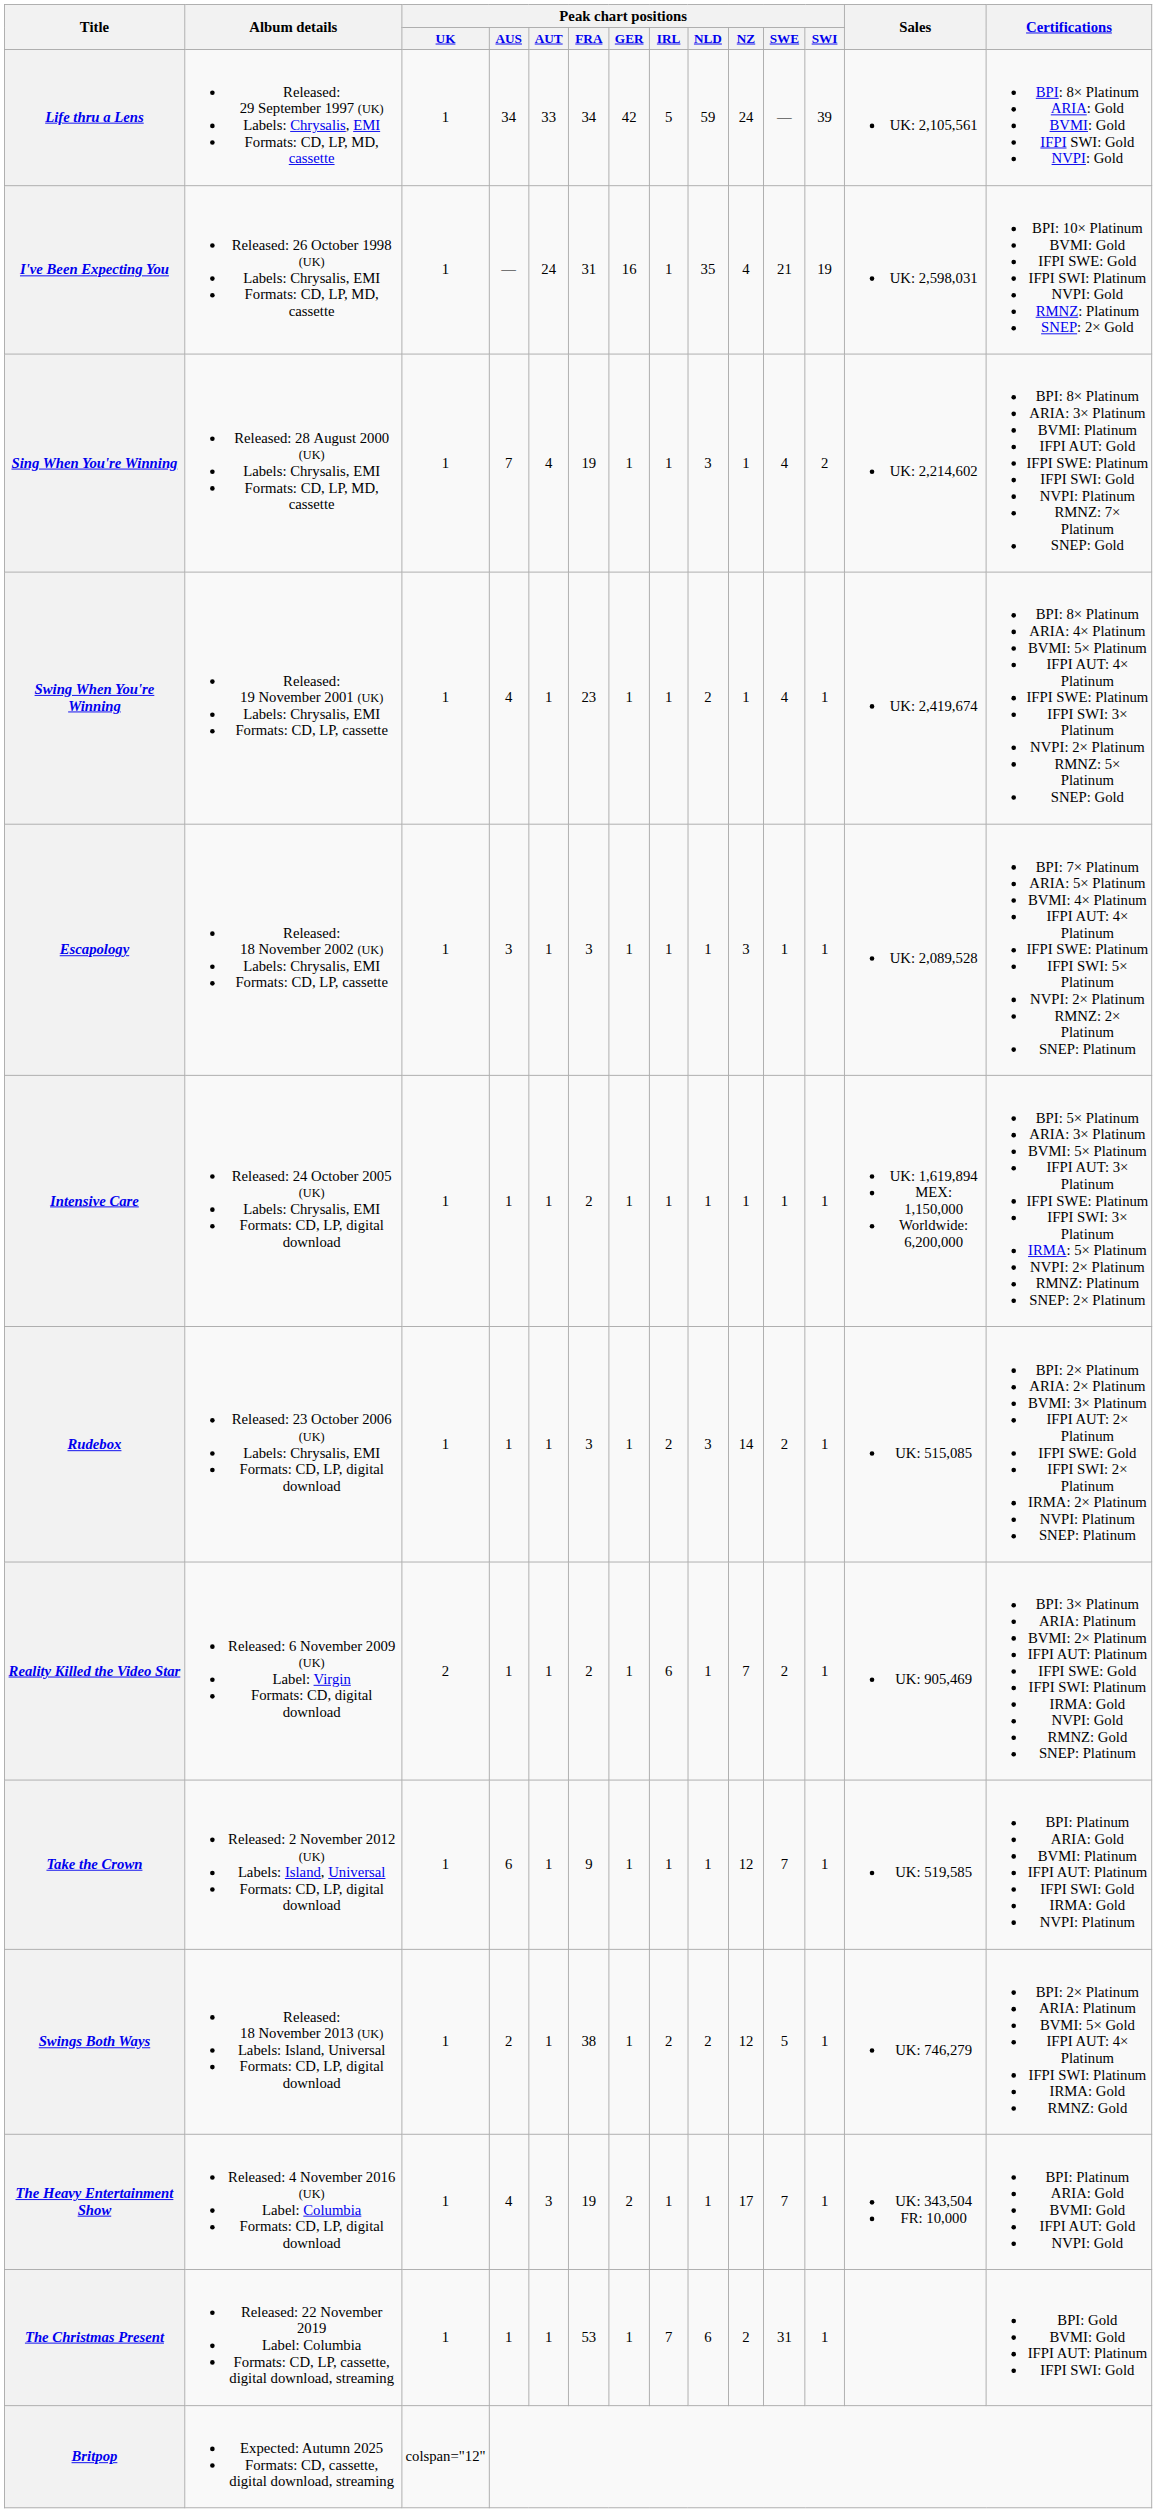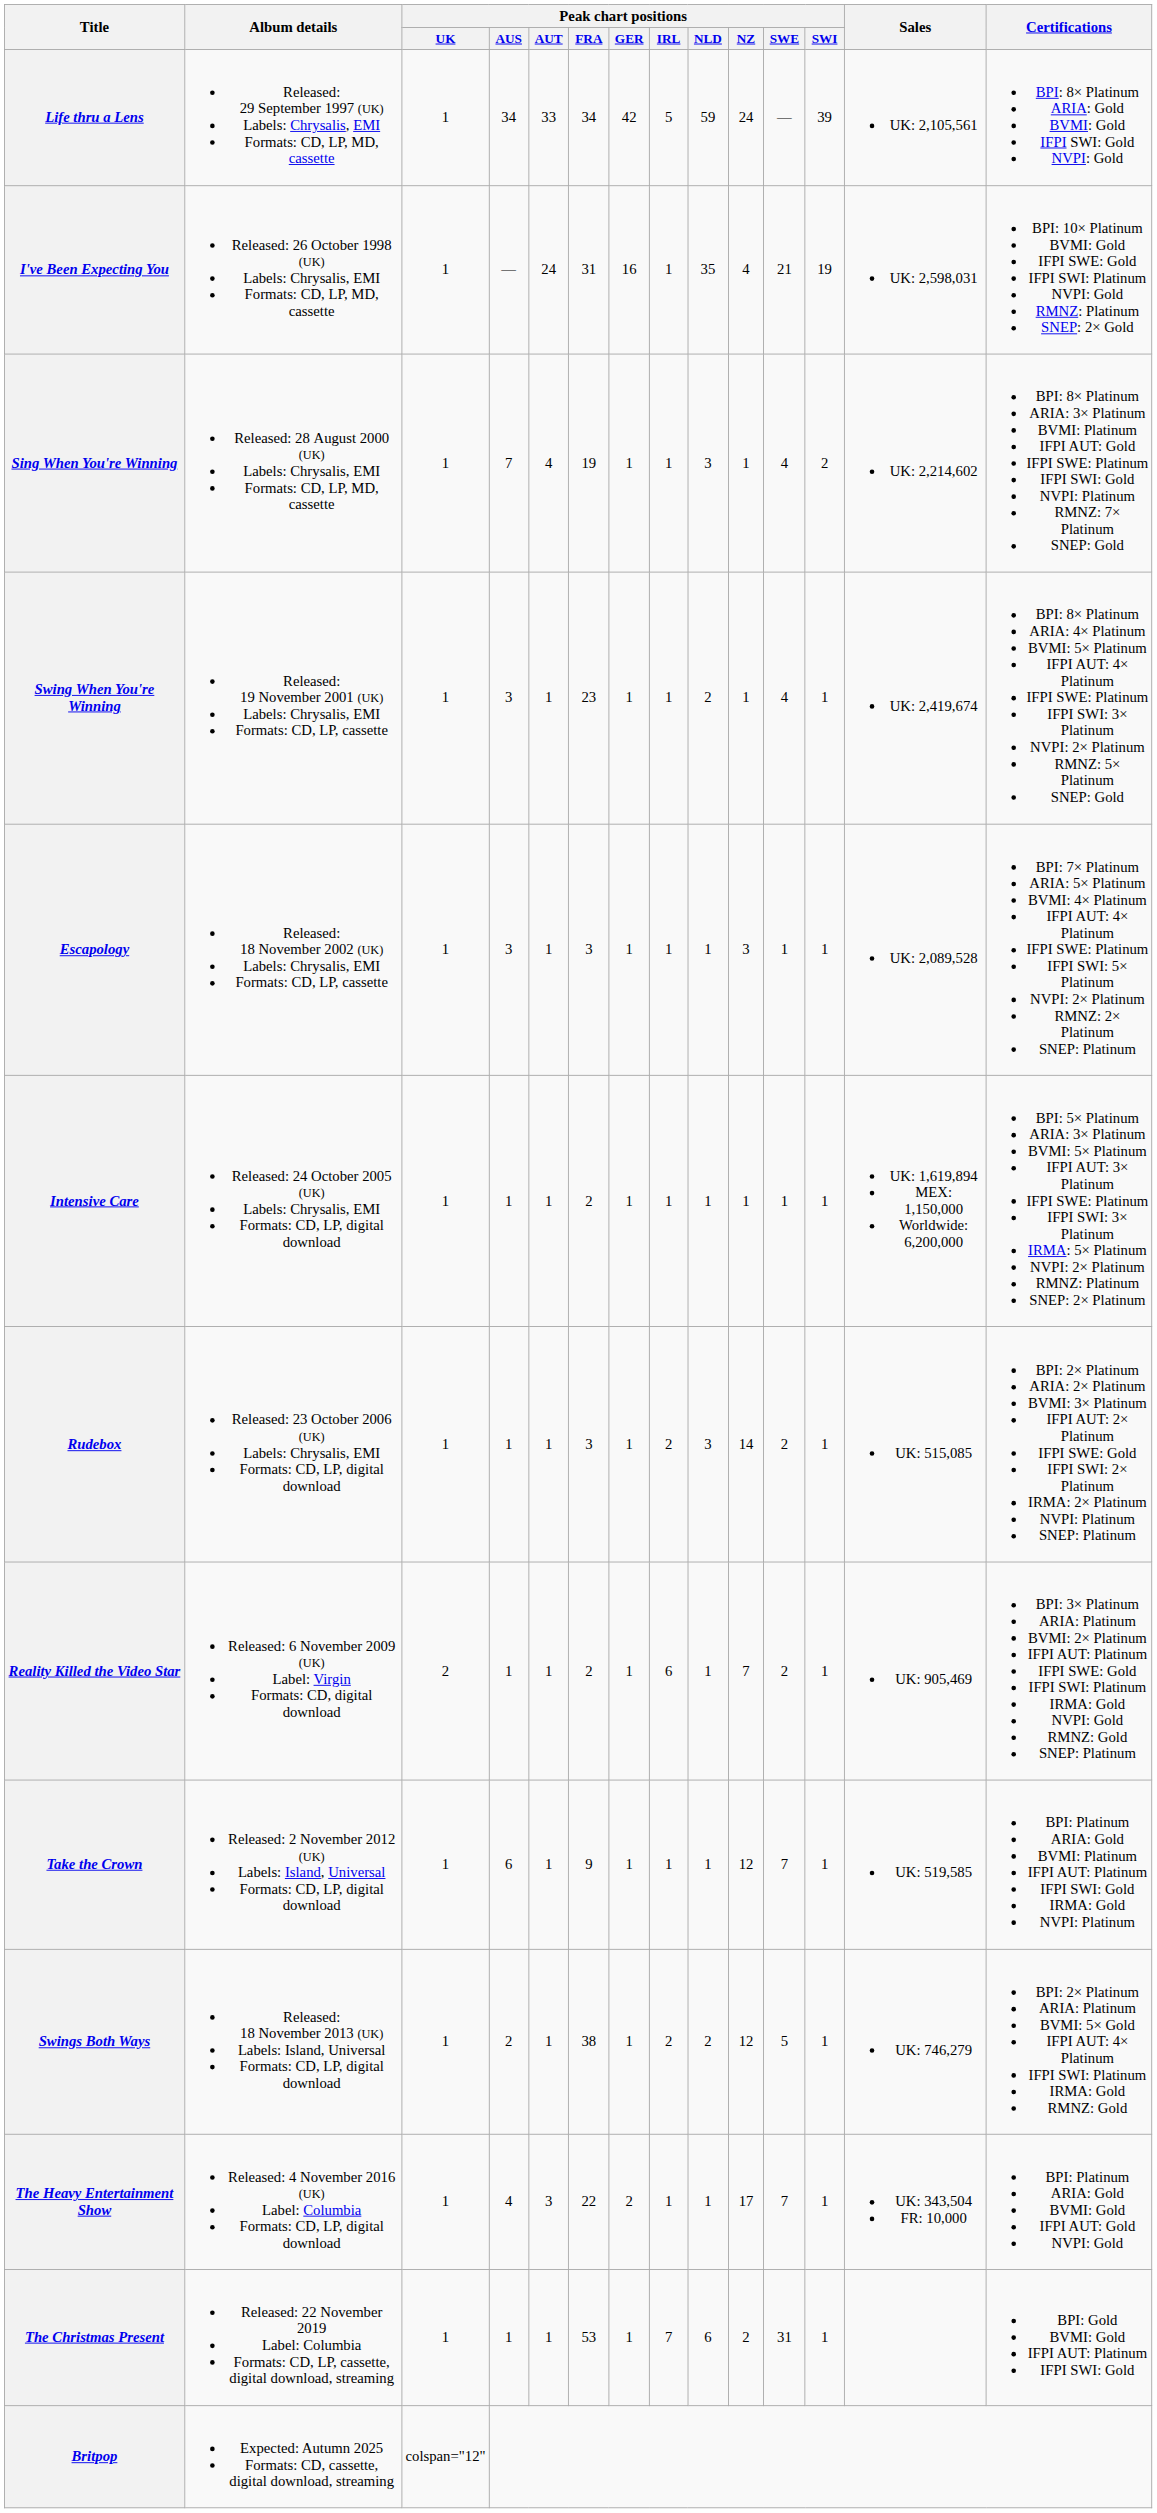(509, 698) 4 -> (509, 698) 3
(589, 2201) 19 -> (589, 2201) 22
